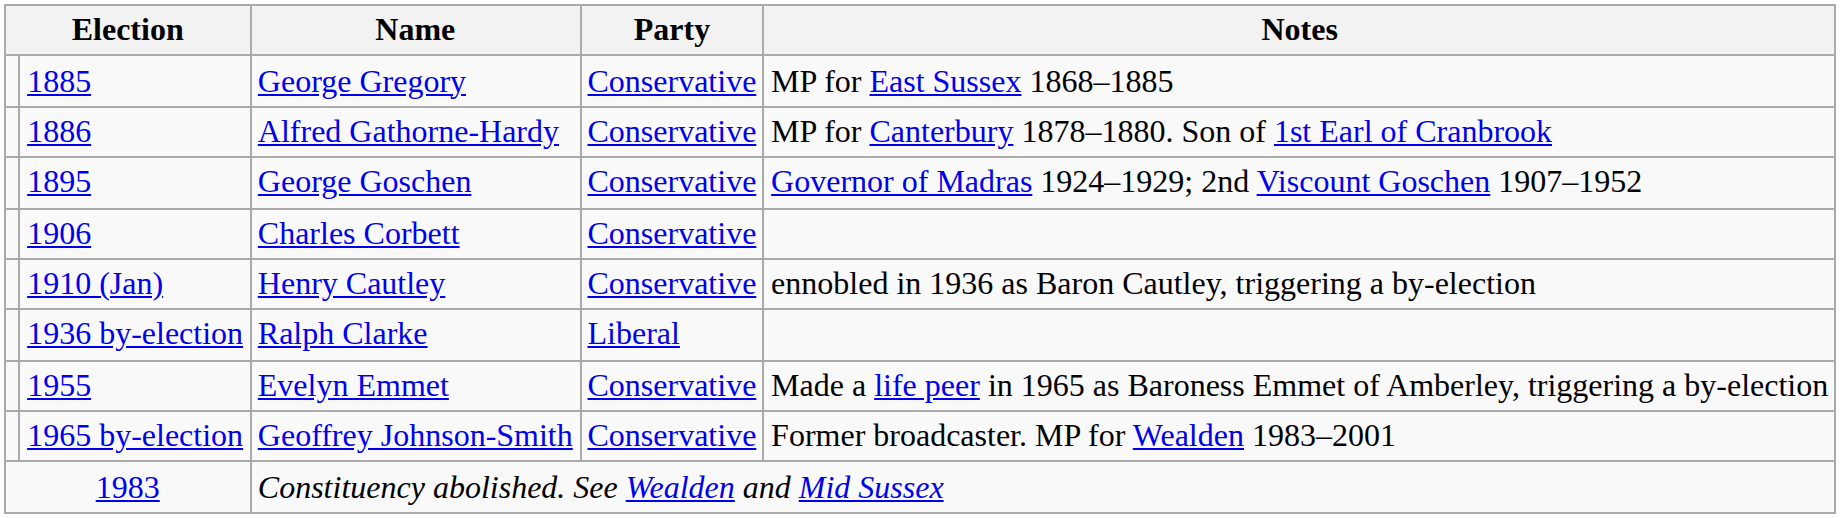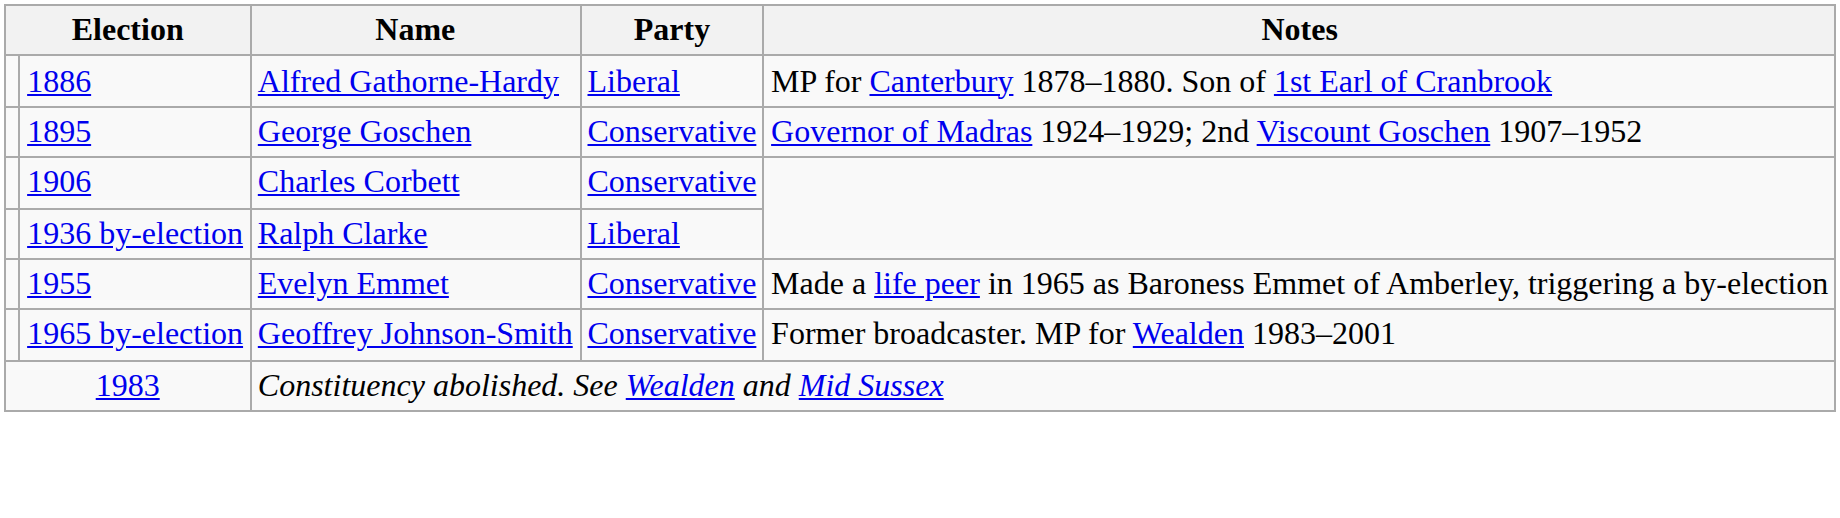- row: (362, 80)
(672, 131) Conservative -> (634, 80) Liberal
- row: (352, 283)
